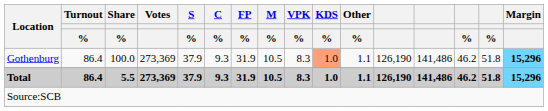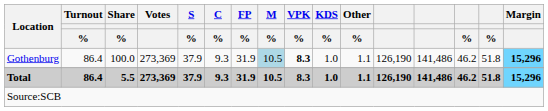(273, 58) no background -> (273, 58) lightblue background
(303, 58) normal -> (303, 58) bold
(331, 58) lightsalmon background -> (331, 58) no background
